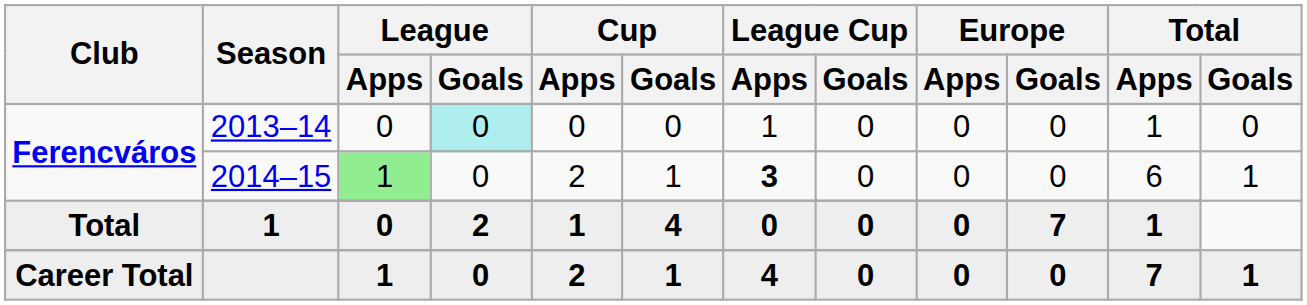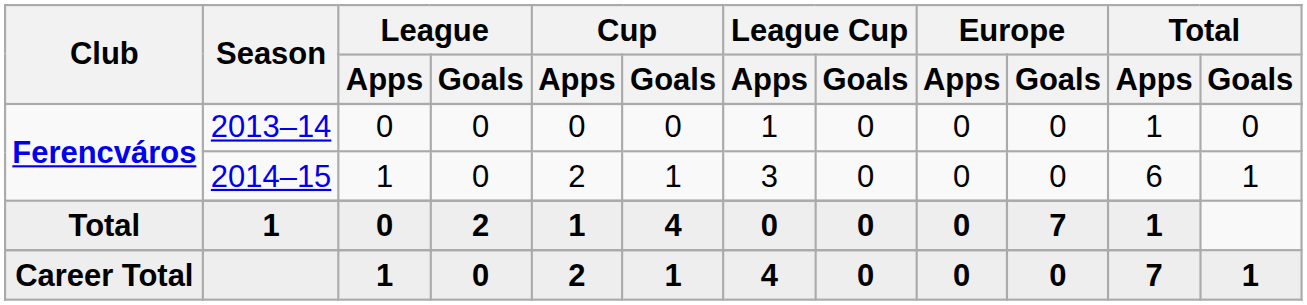(481, 128) paleturquoise background -> (481, 128) no background
(385, 177) lightgreen background -> (385, 177) no background
(769, 177) bold -> (769, 177) normal
